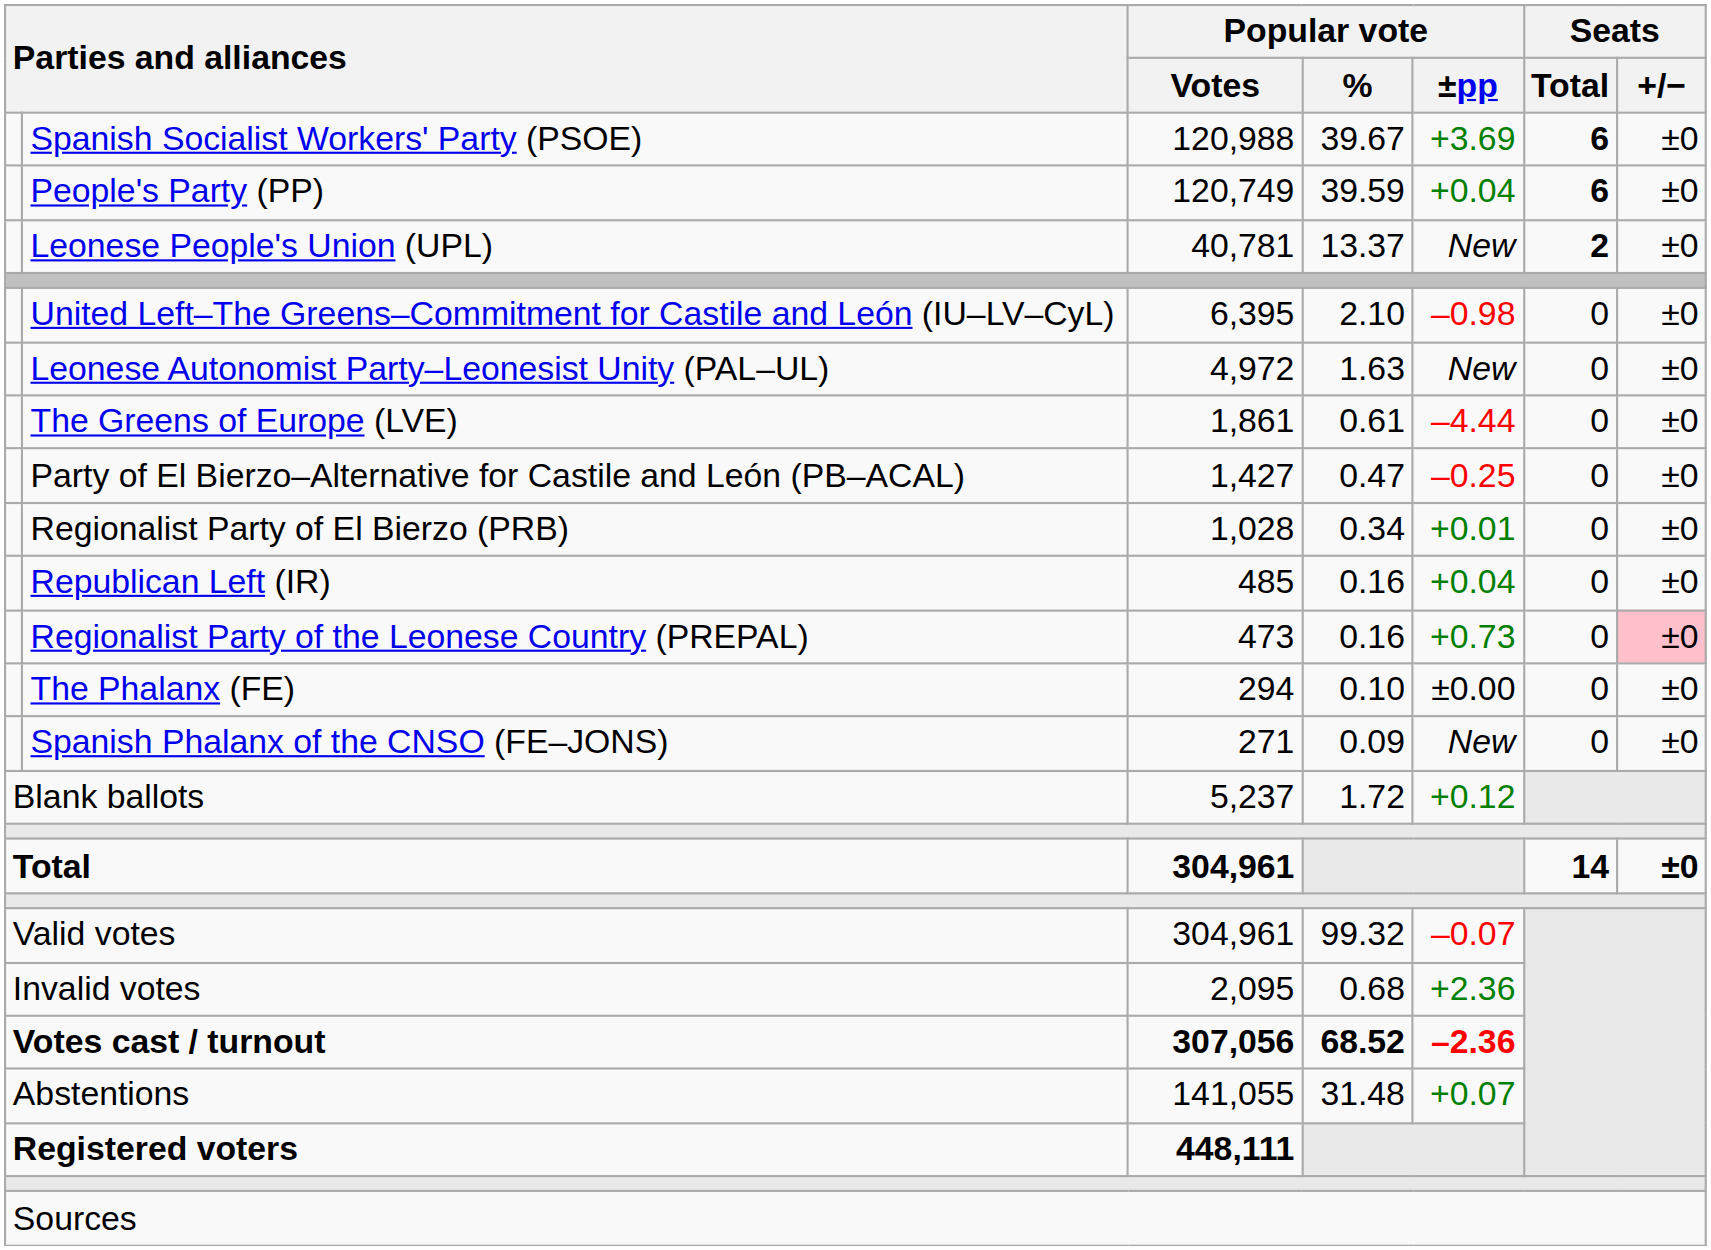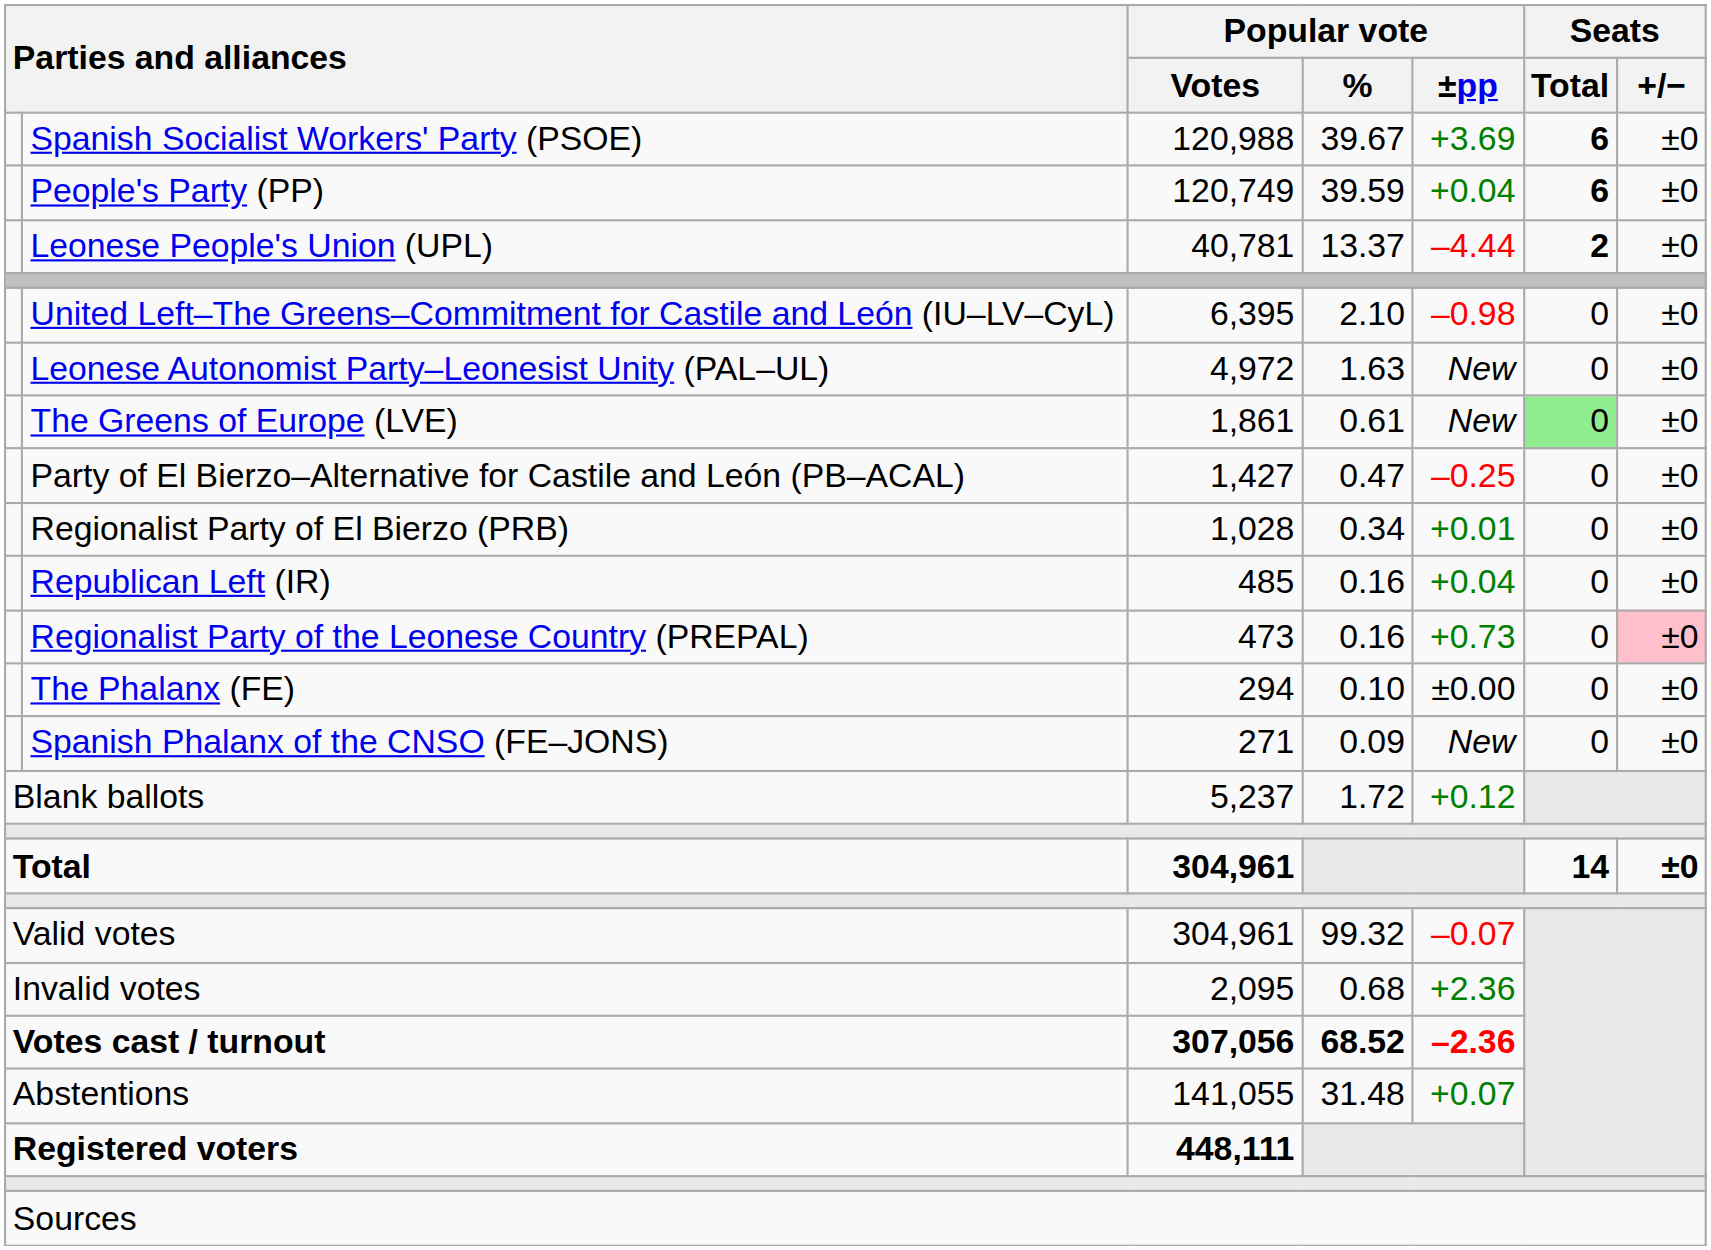(1482, 245) New -> (1473, 245) –4.44
(1473, 421) –4.44 -> (1482, 421) New
(1600, 421) no background -> (1600, 421) lightgreen background
